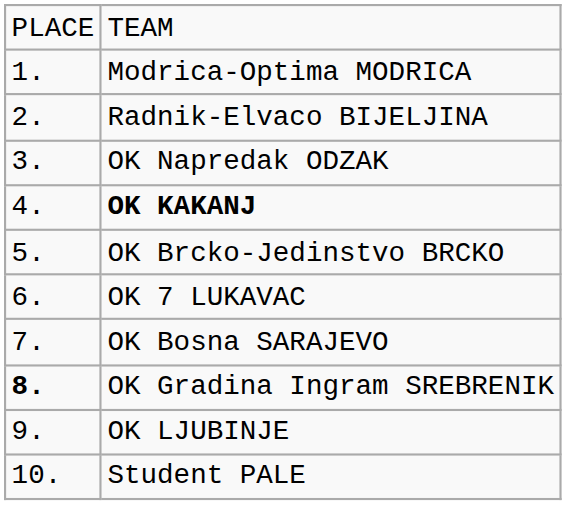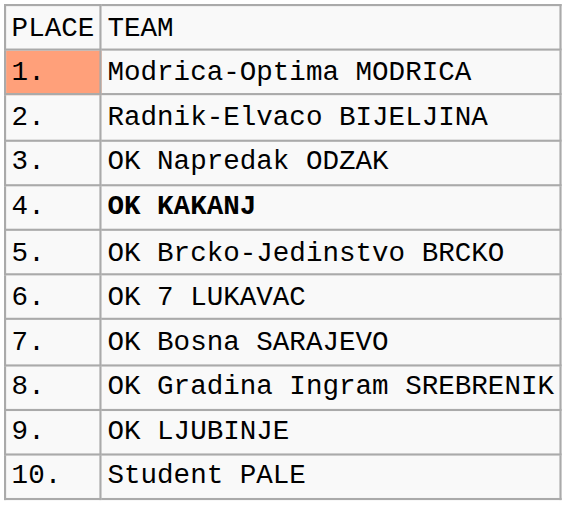(28, 72) no background -> (28, 72) lightsalmon background
(28, 387) bold -> (28, 387) normal
